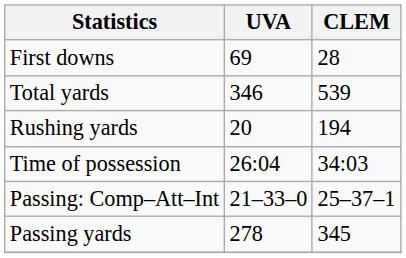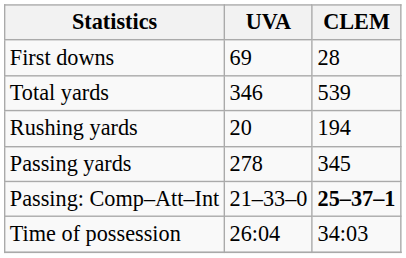rows swapped: (71, 234) <-> (95, 163)
(357, 198) normal -> (357, 198) bold
